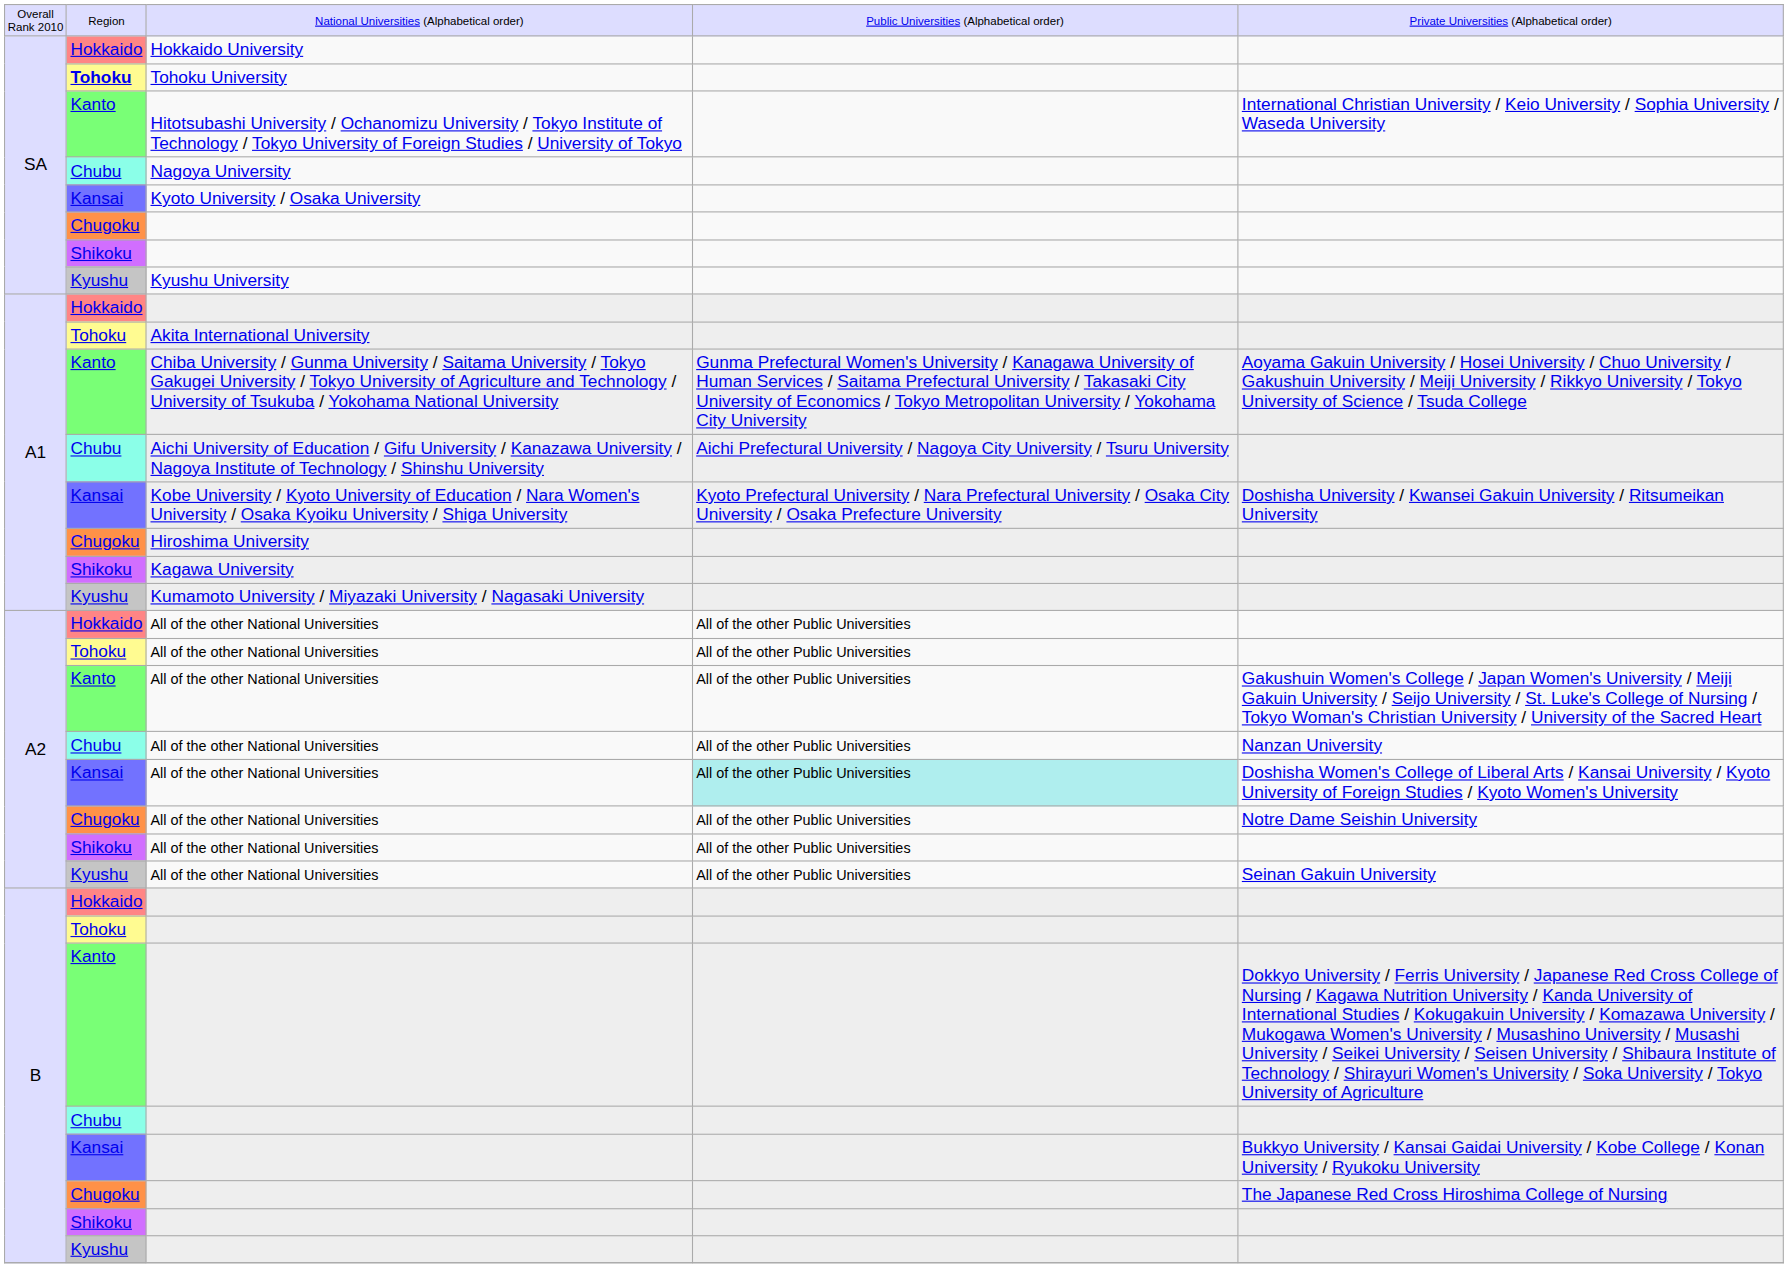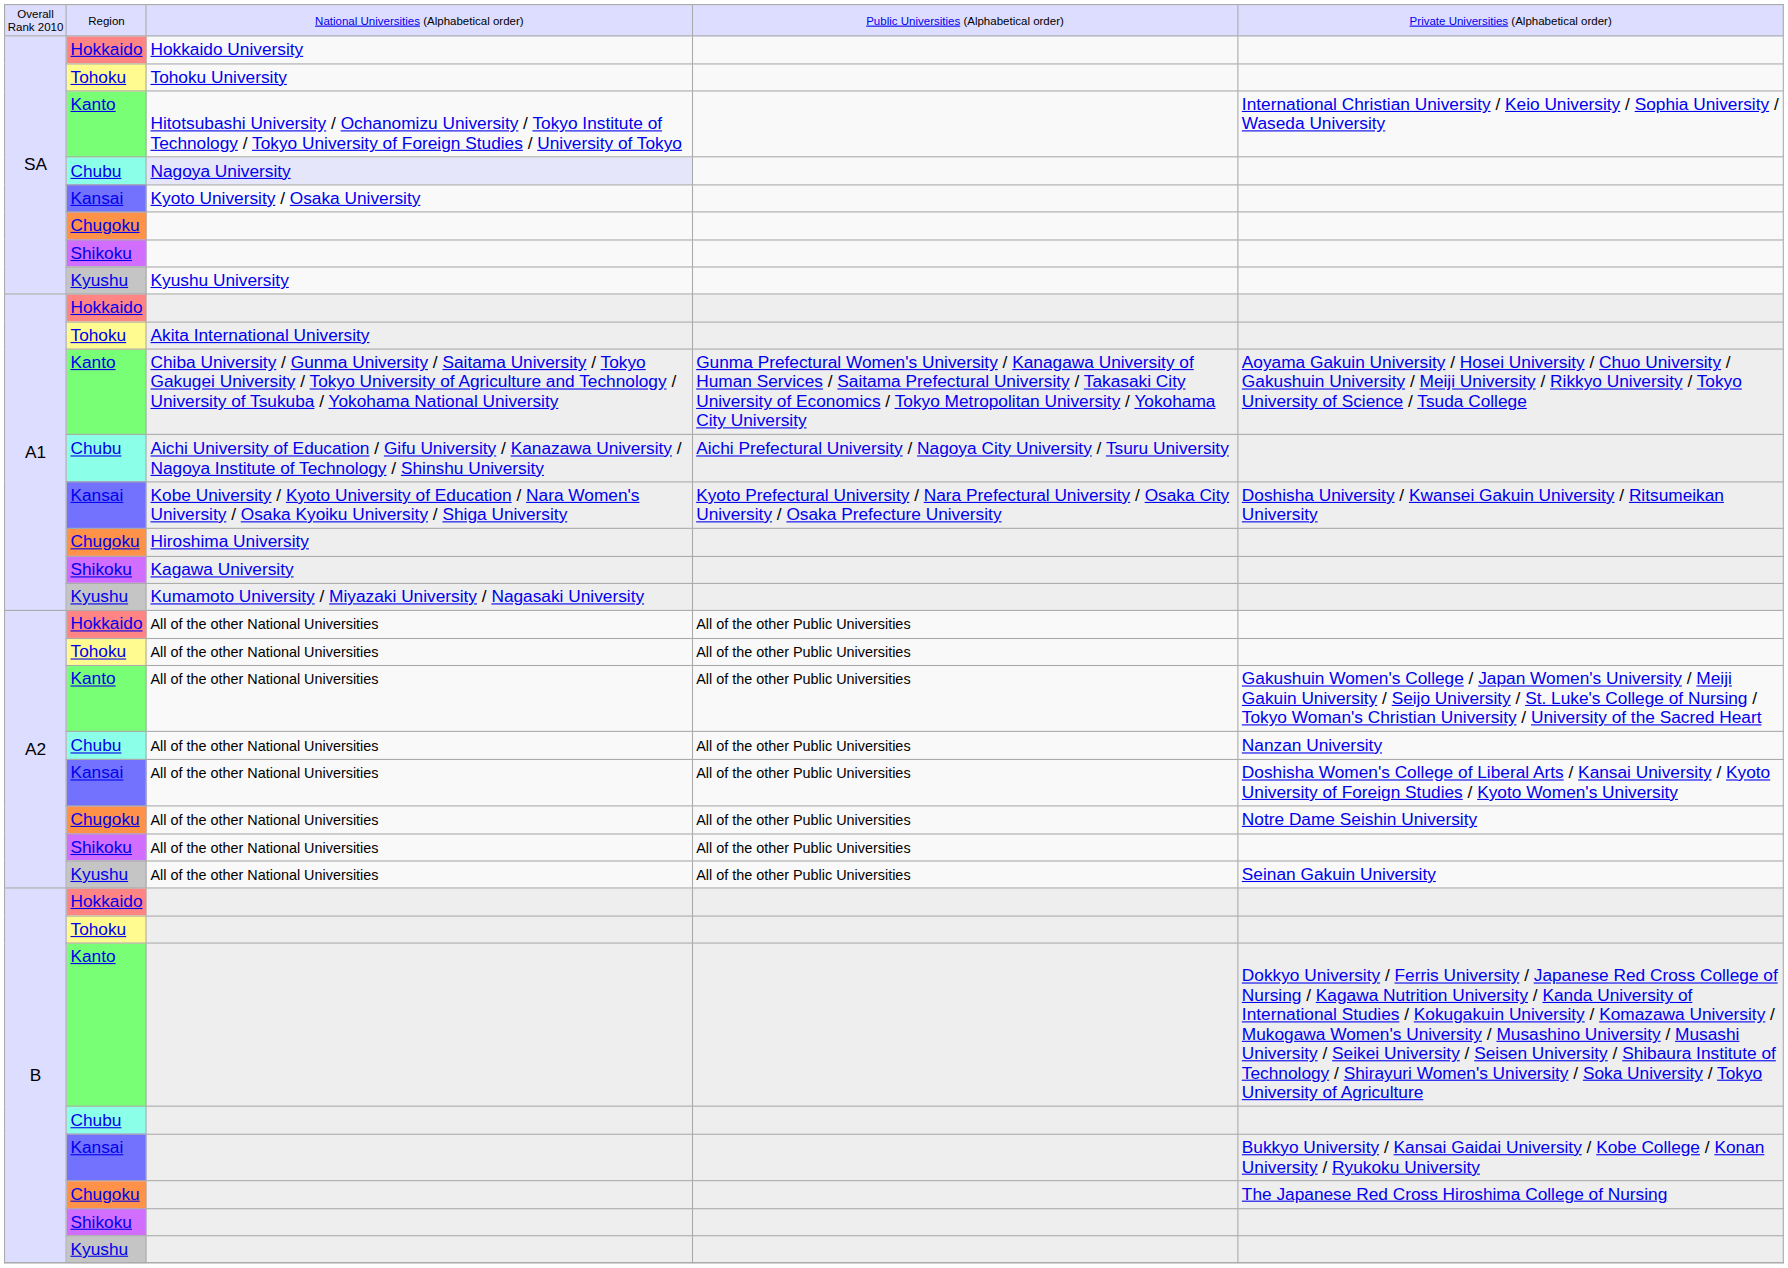(101, 77) bold -> (98, 77) normal
(221, 170) no background -> (221, 170) lavender background
(803, 773) paleturquoise background -> (803, 773) no background
